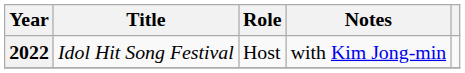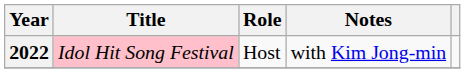(146, 51) no background -> (146, 51) pink background
